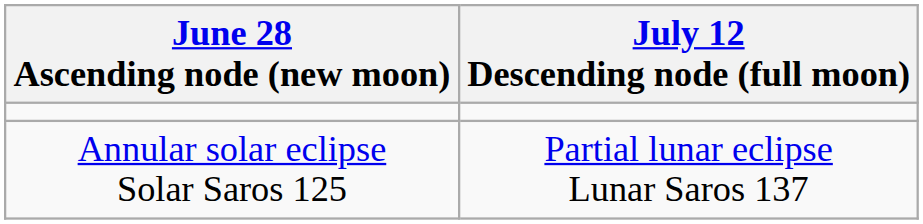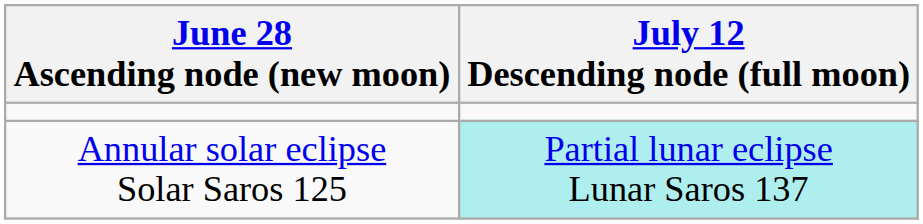(689, 168) no background -> (689, 168) paleturquoise background
